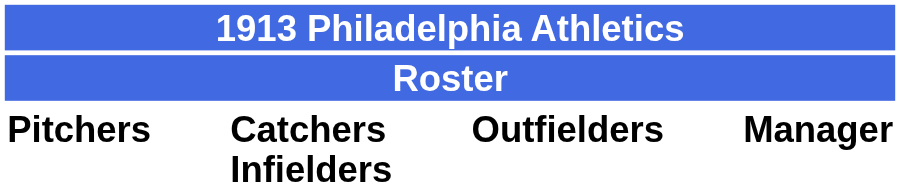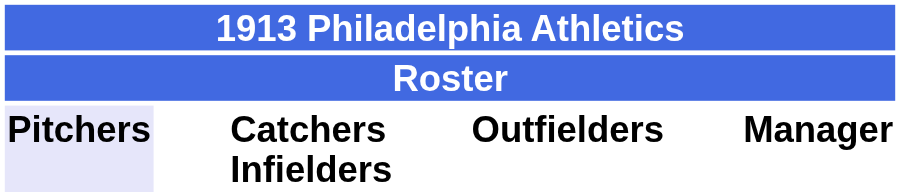(79, 128) no background -> (79, 128) lavender background
